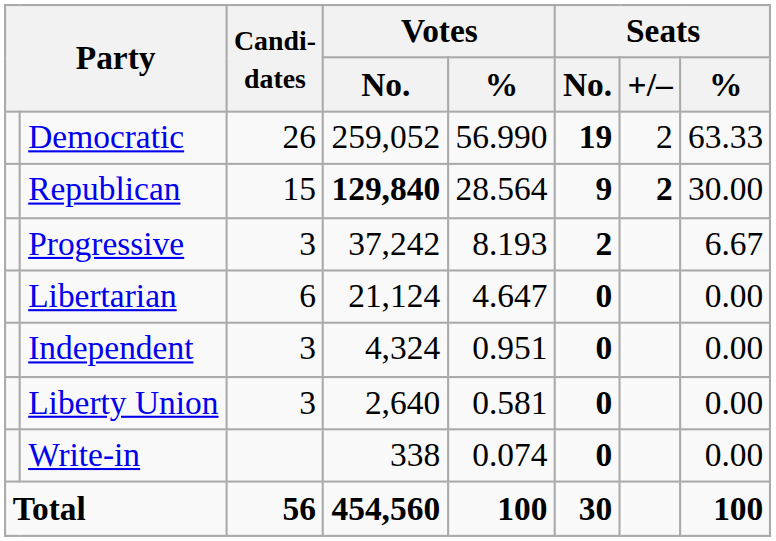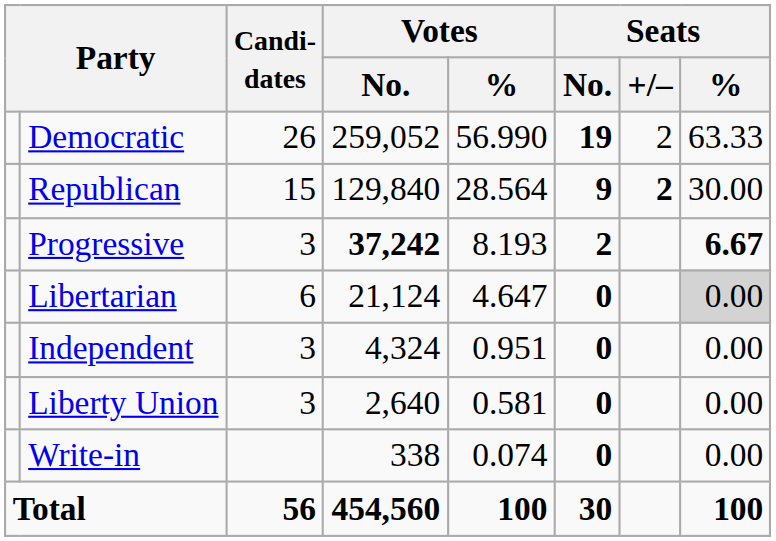(386, 190) bold -> (386, 190) normal
(394, 243) normal -> (394, 243) bold
(734, 243) normal -> (734, 243) bold
(734, 296) no background -> (734, 296) lightgrey background
